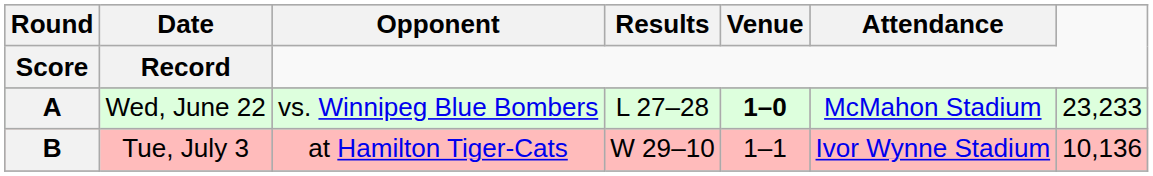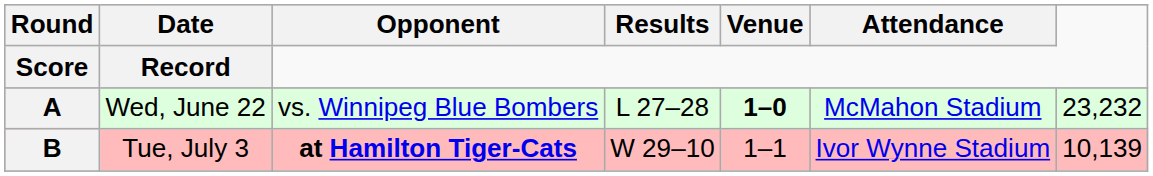(1102, 107) 23,233 -> (1102, 107) 23,232
(438, 149) normal -> (438, 149) bold
(1102, 149) 10,136 -> (1102, 149) 10,139
